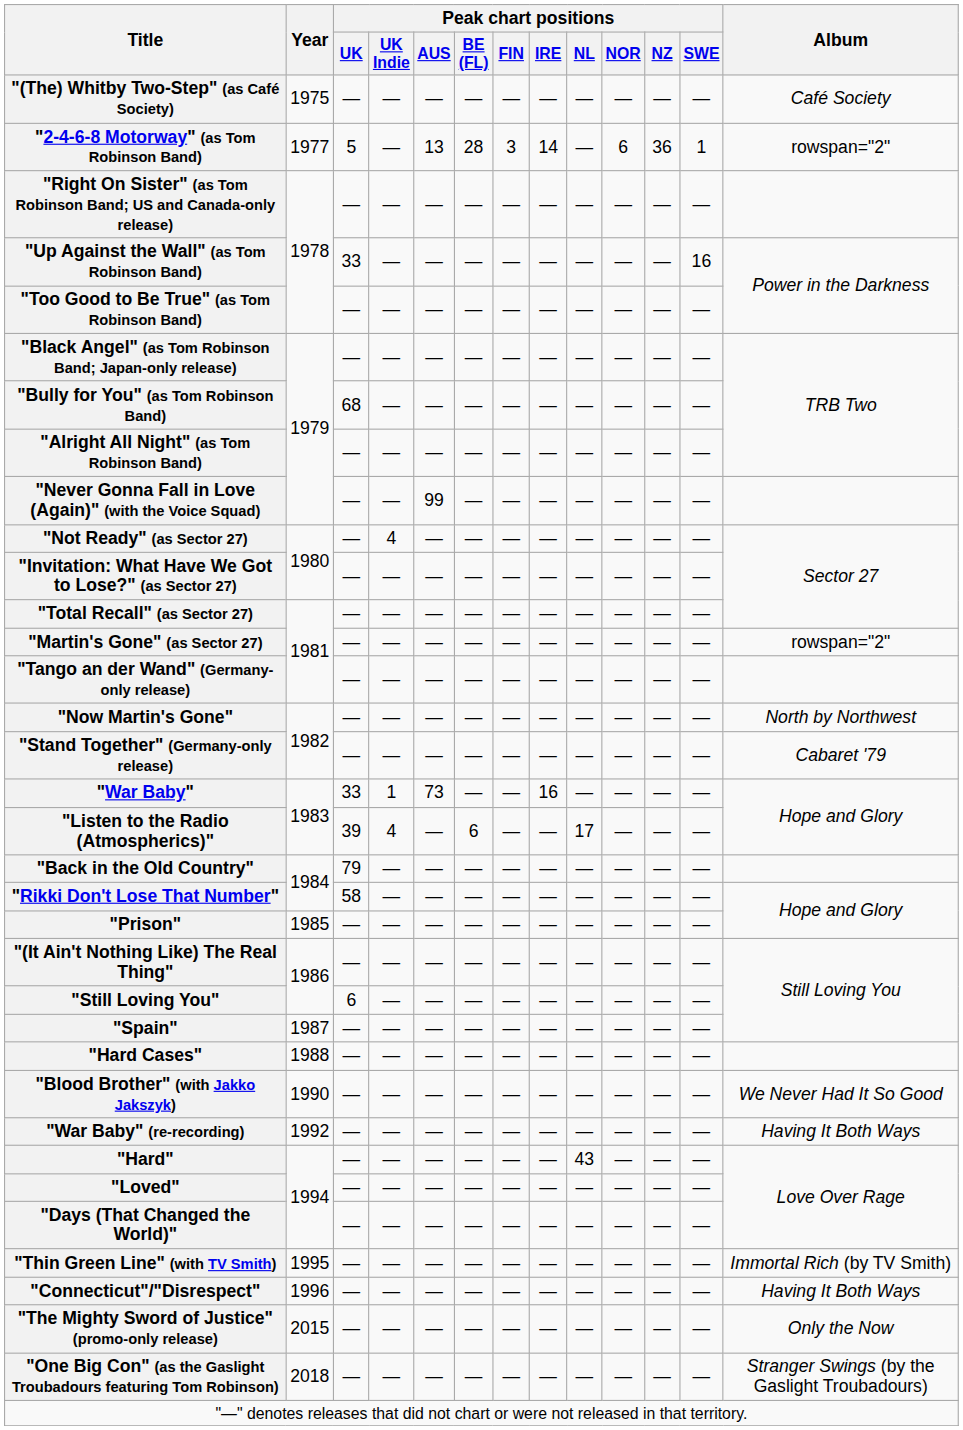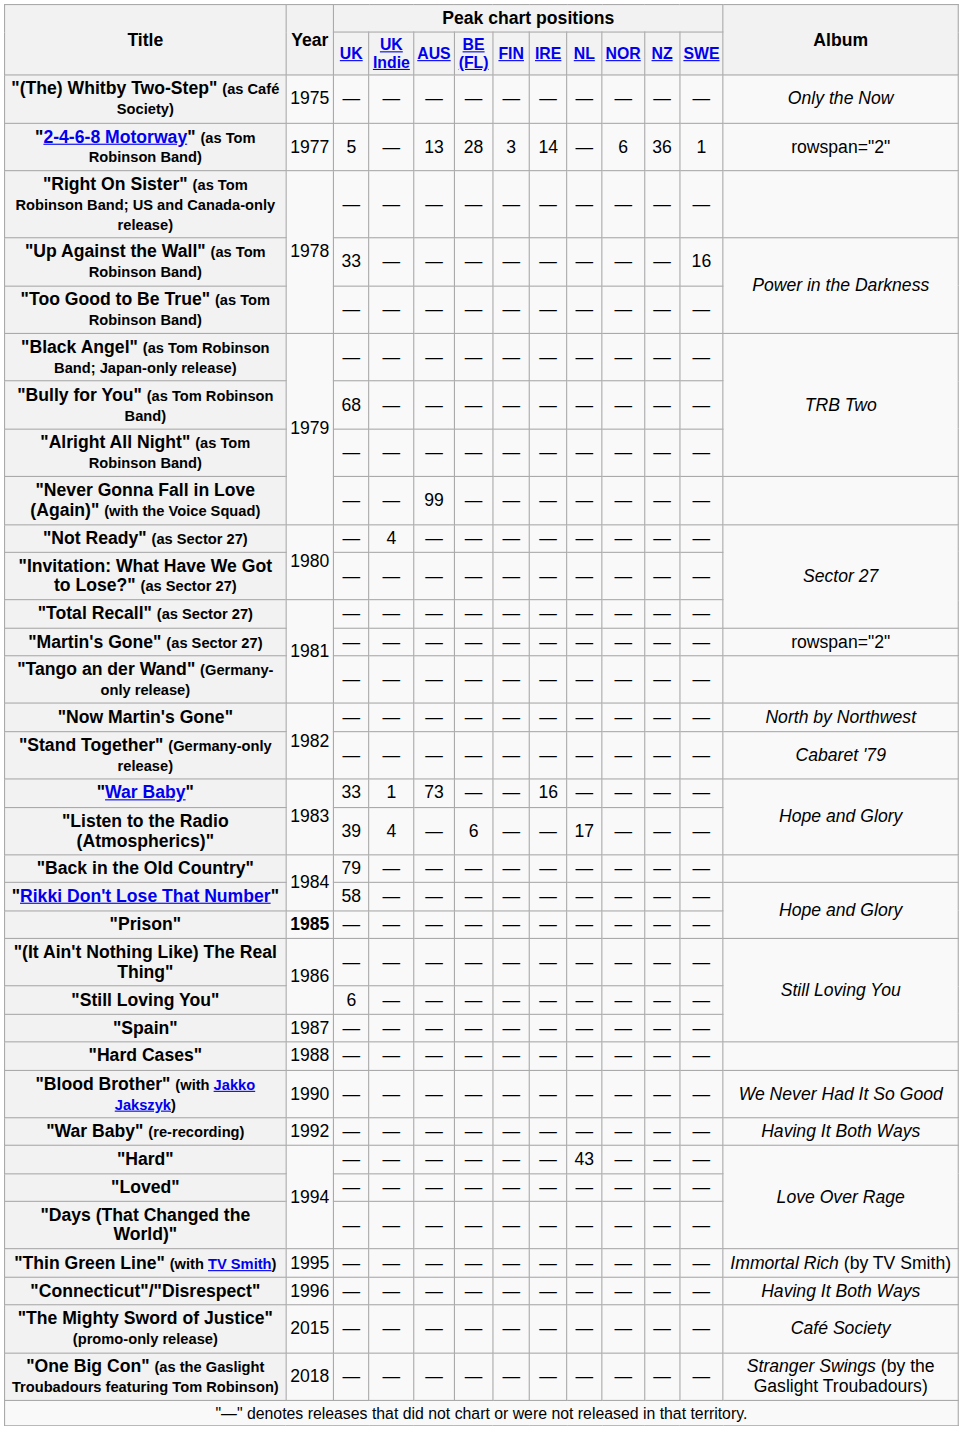(841, 98) Café Society -> (841, 98) Only the Now
(310, 924) normal -> (310, 924) bold
(841, 1328) Only the Now -> (841, 1328) Café Society
